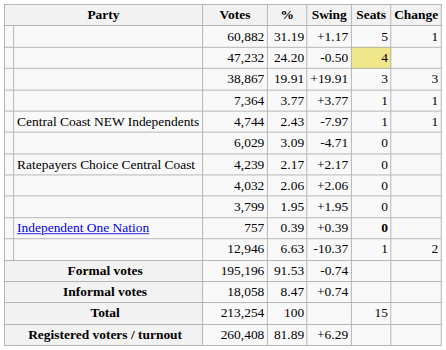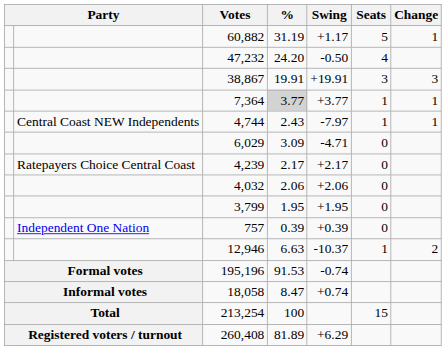(385, 57) khaki background -> (385, 57) no background
(292, 100) no background -> (292, 100) lightgrey background
(385, 228) bold -> (385, 228) normal
